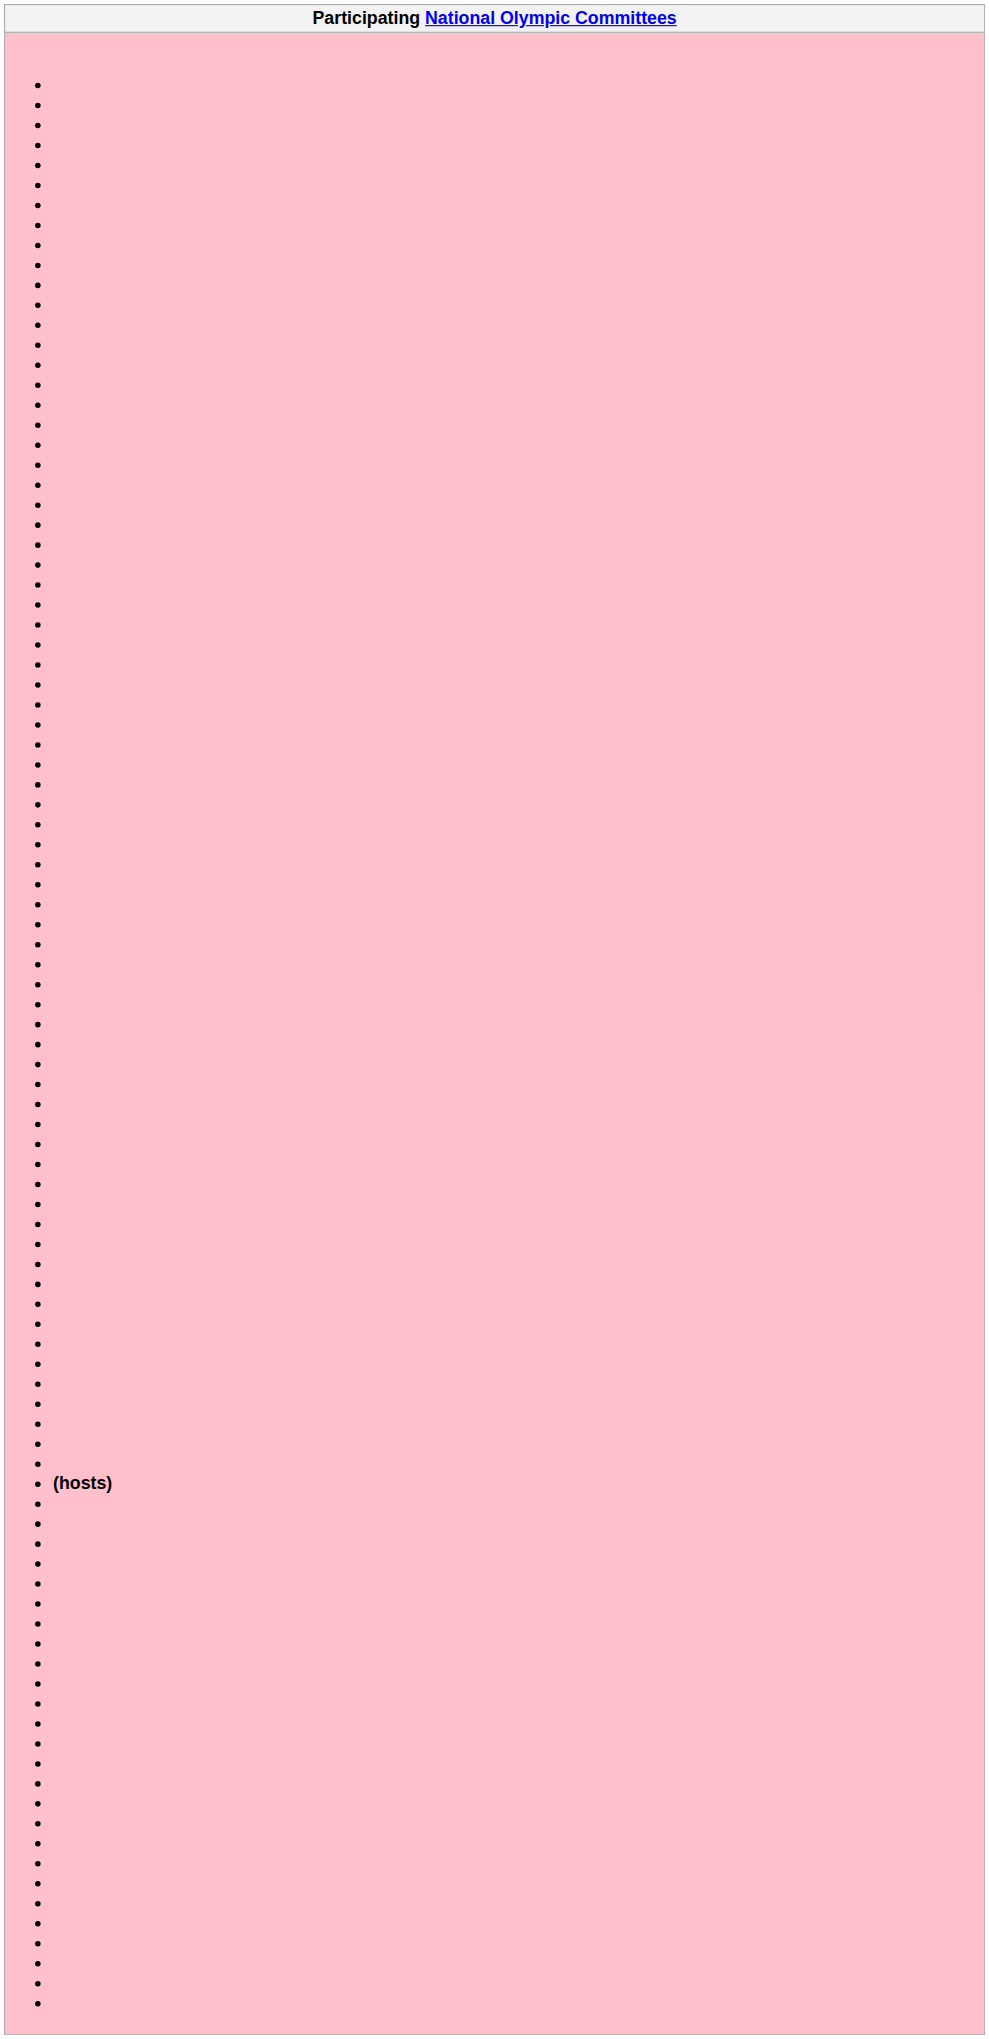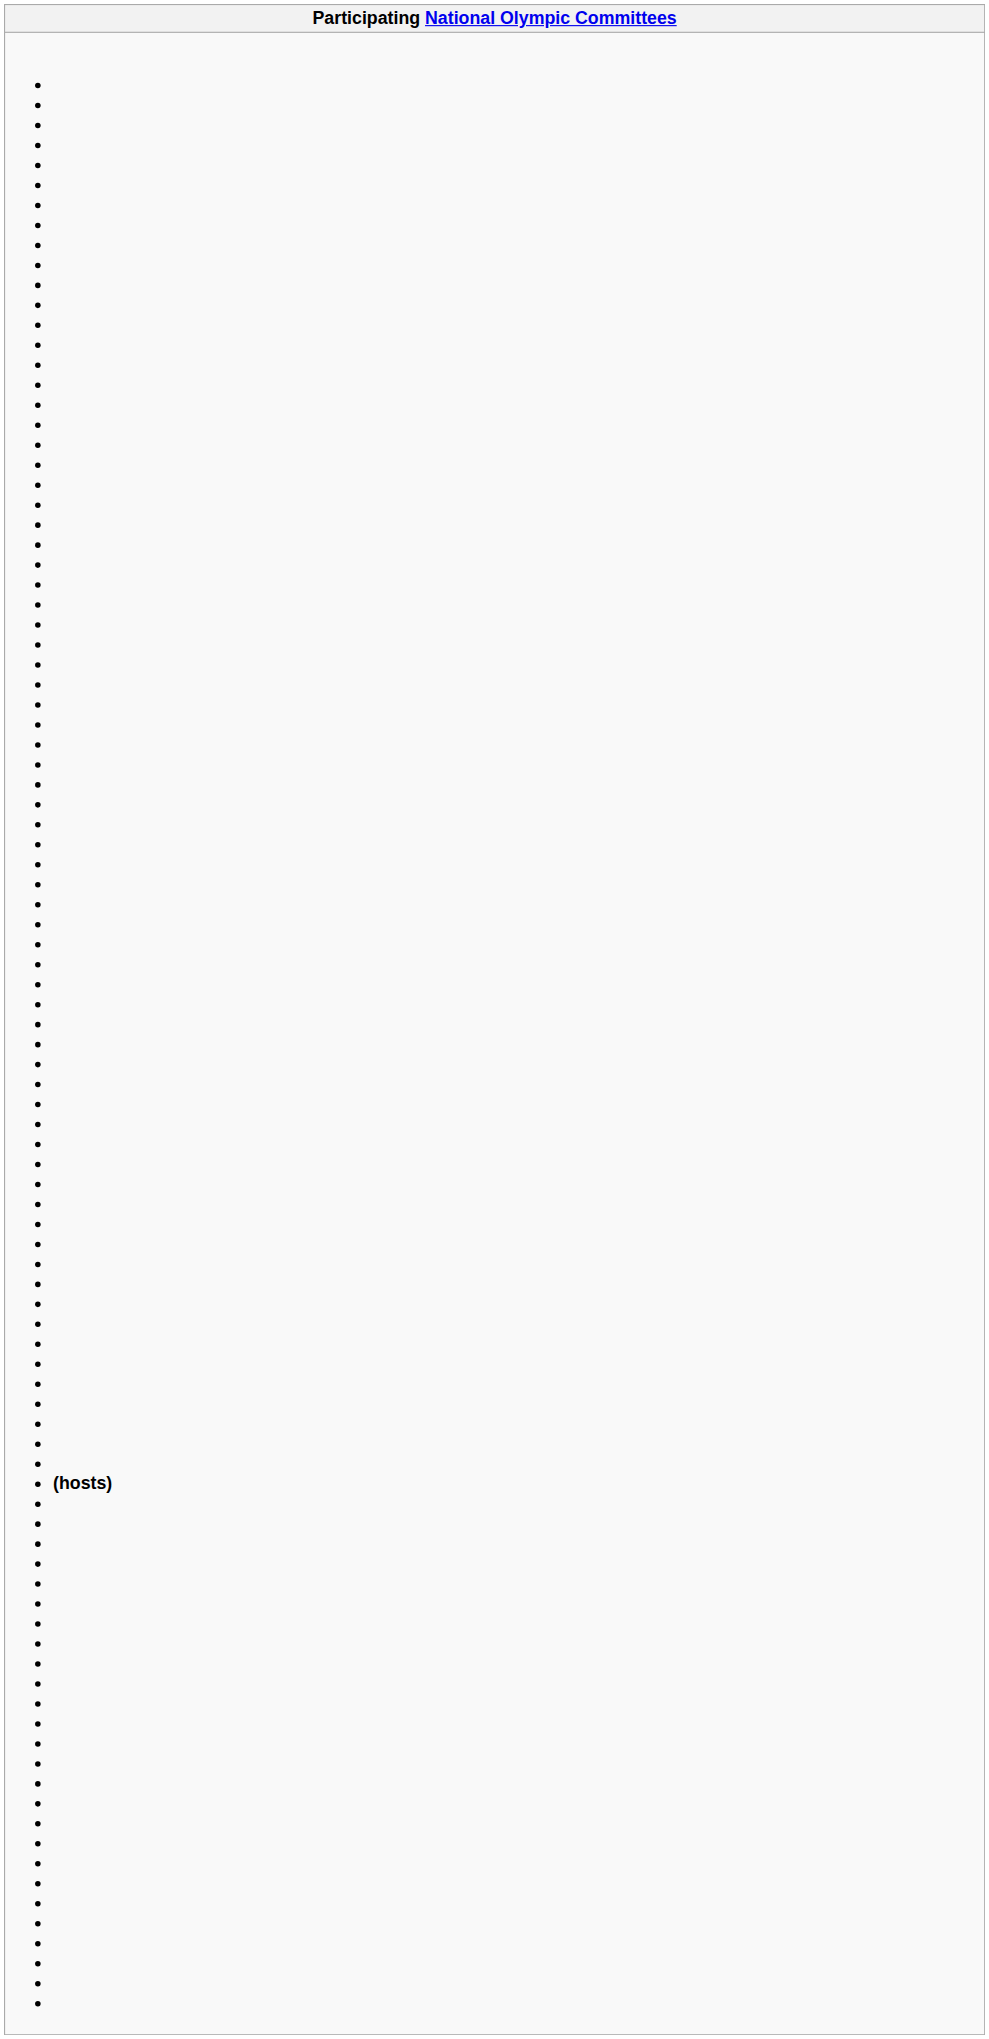(495, 1044) pink background -> (495, 1044) no background
